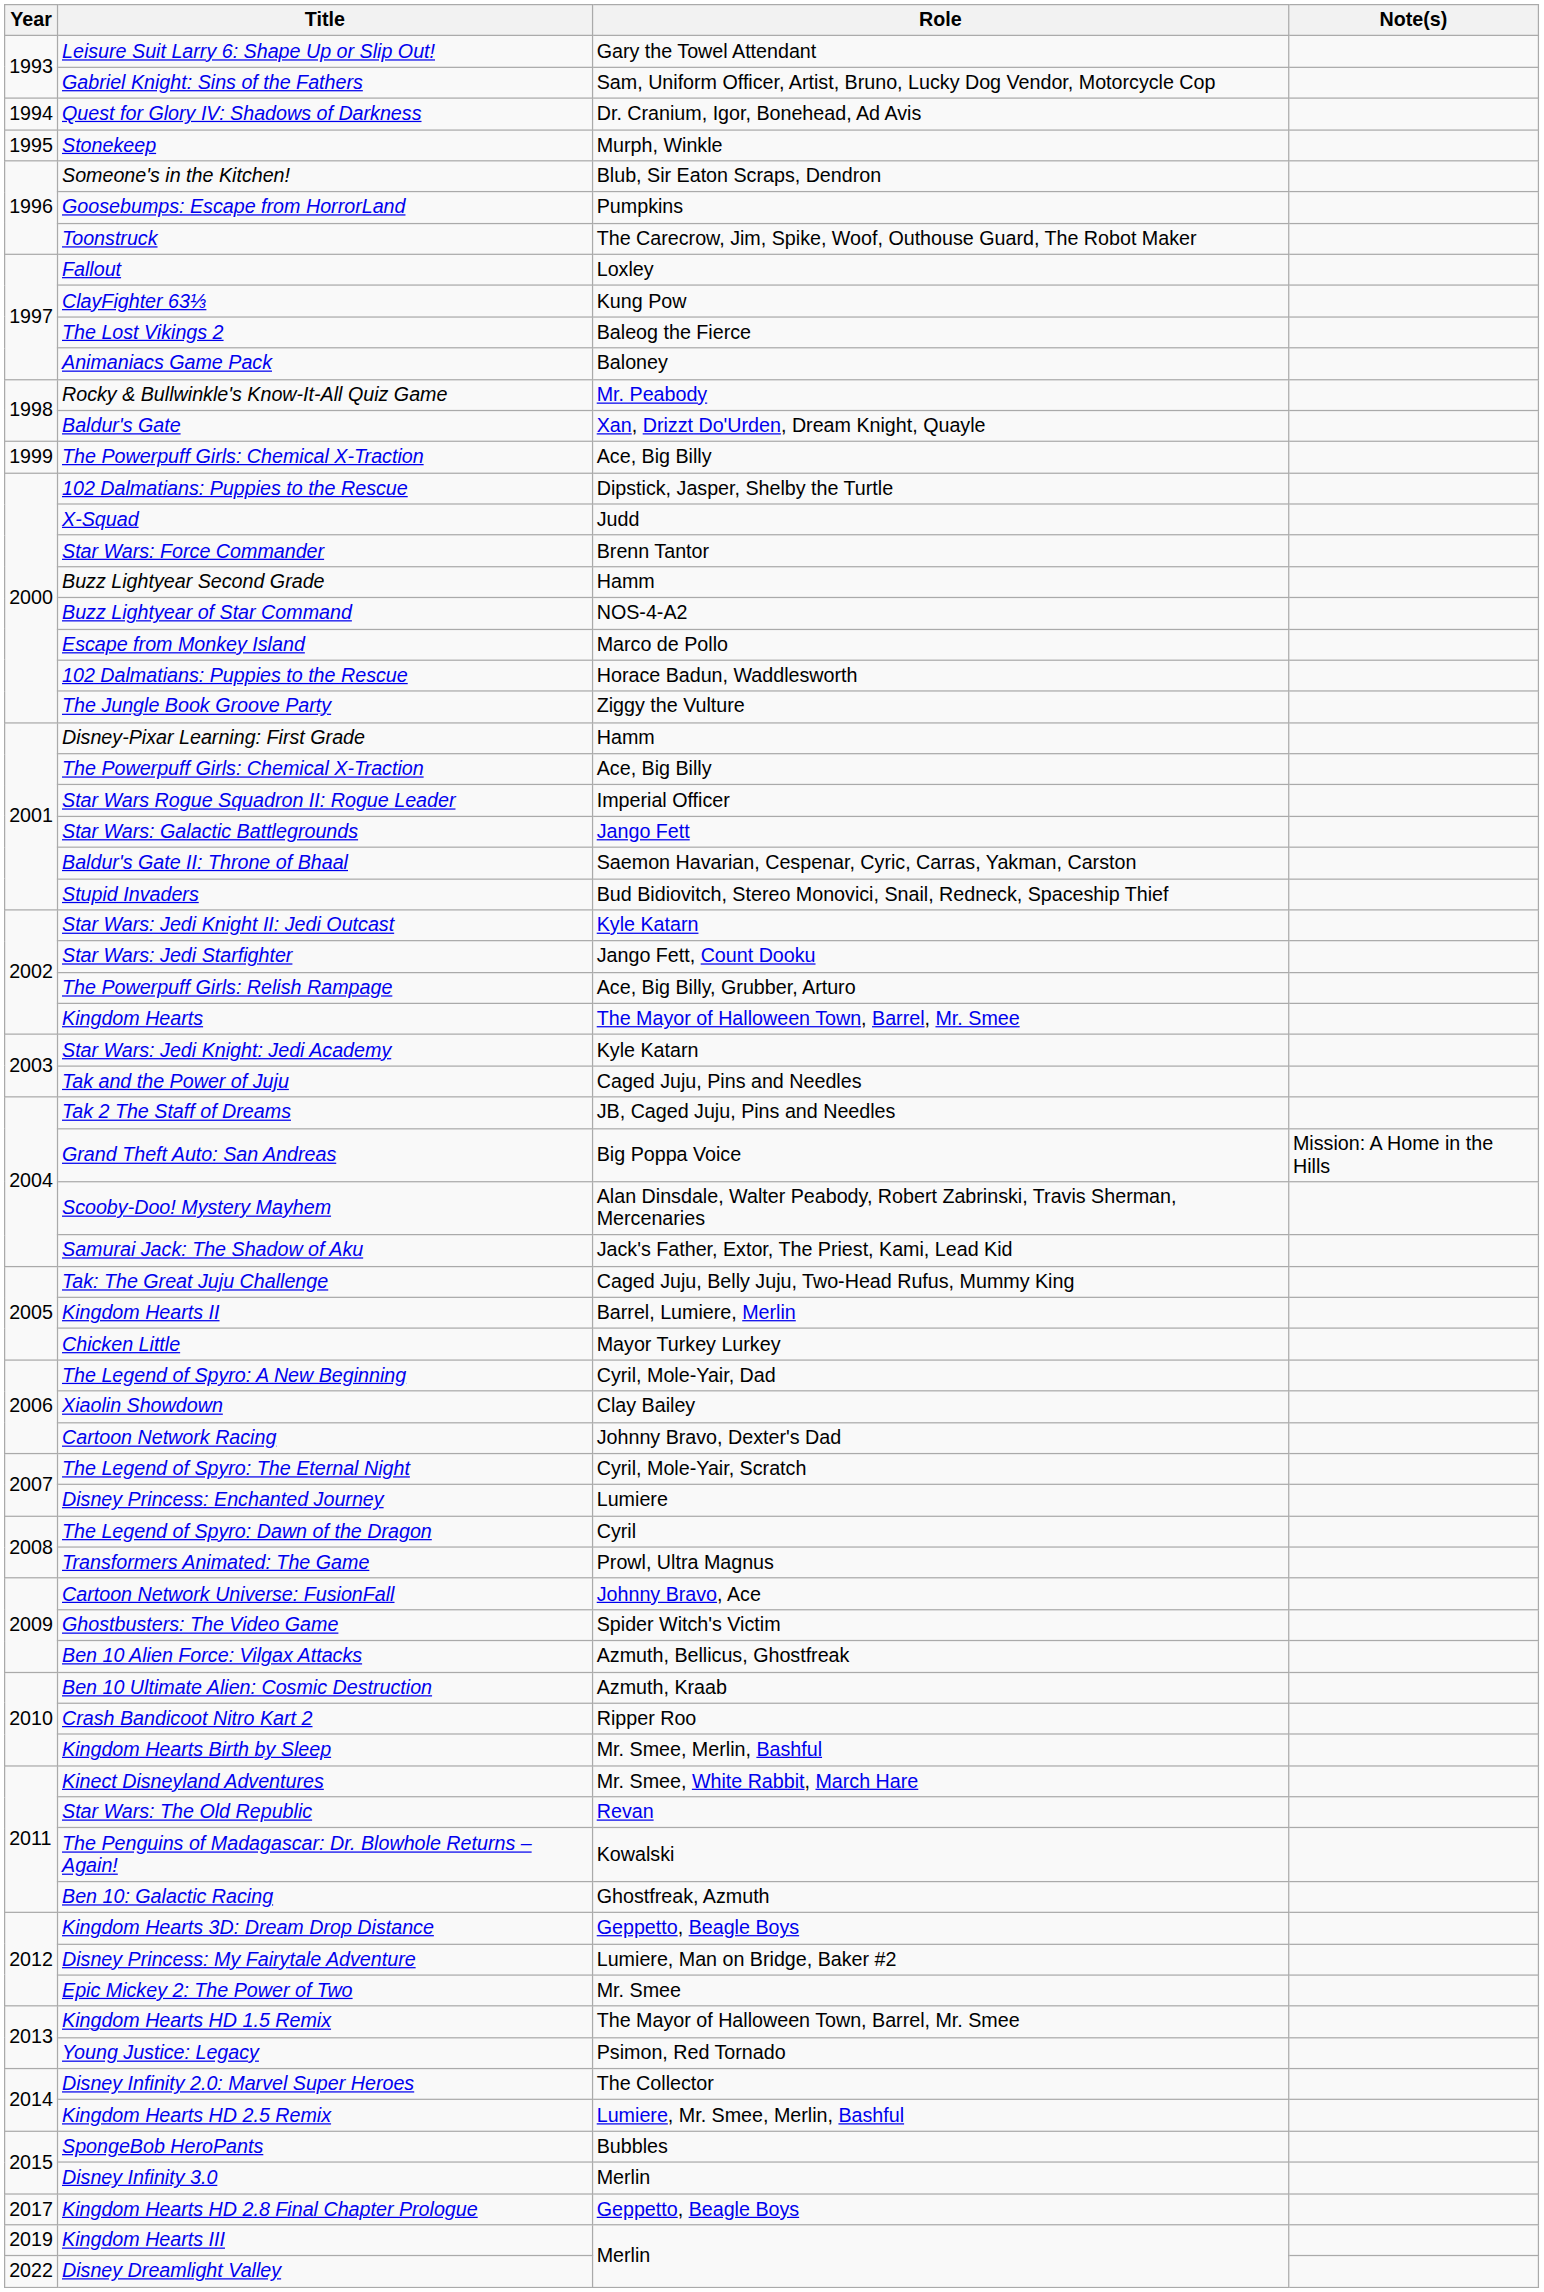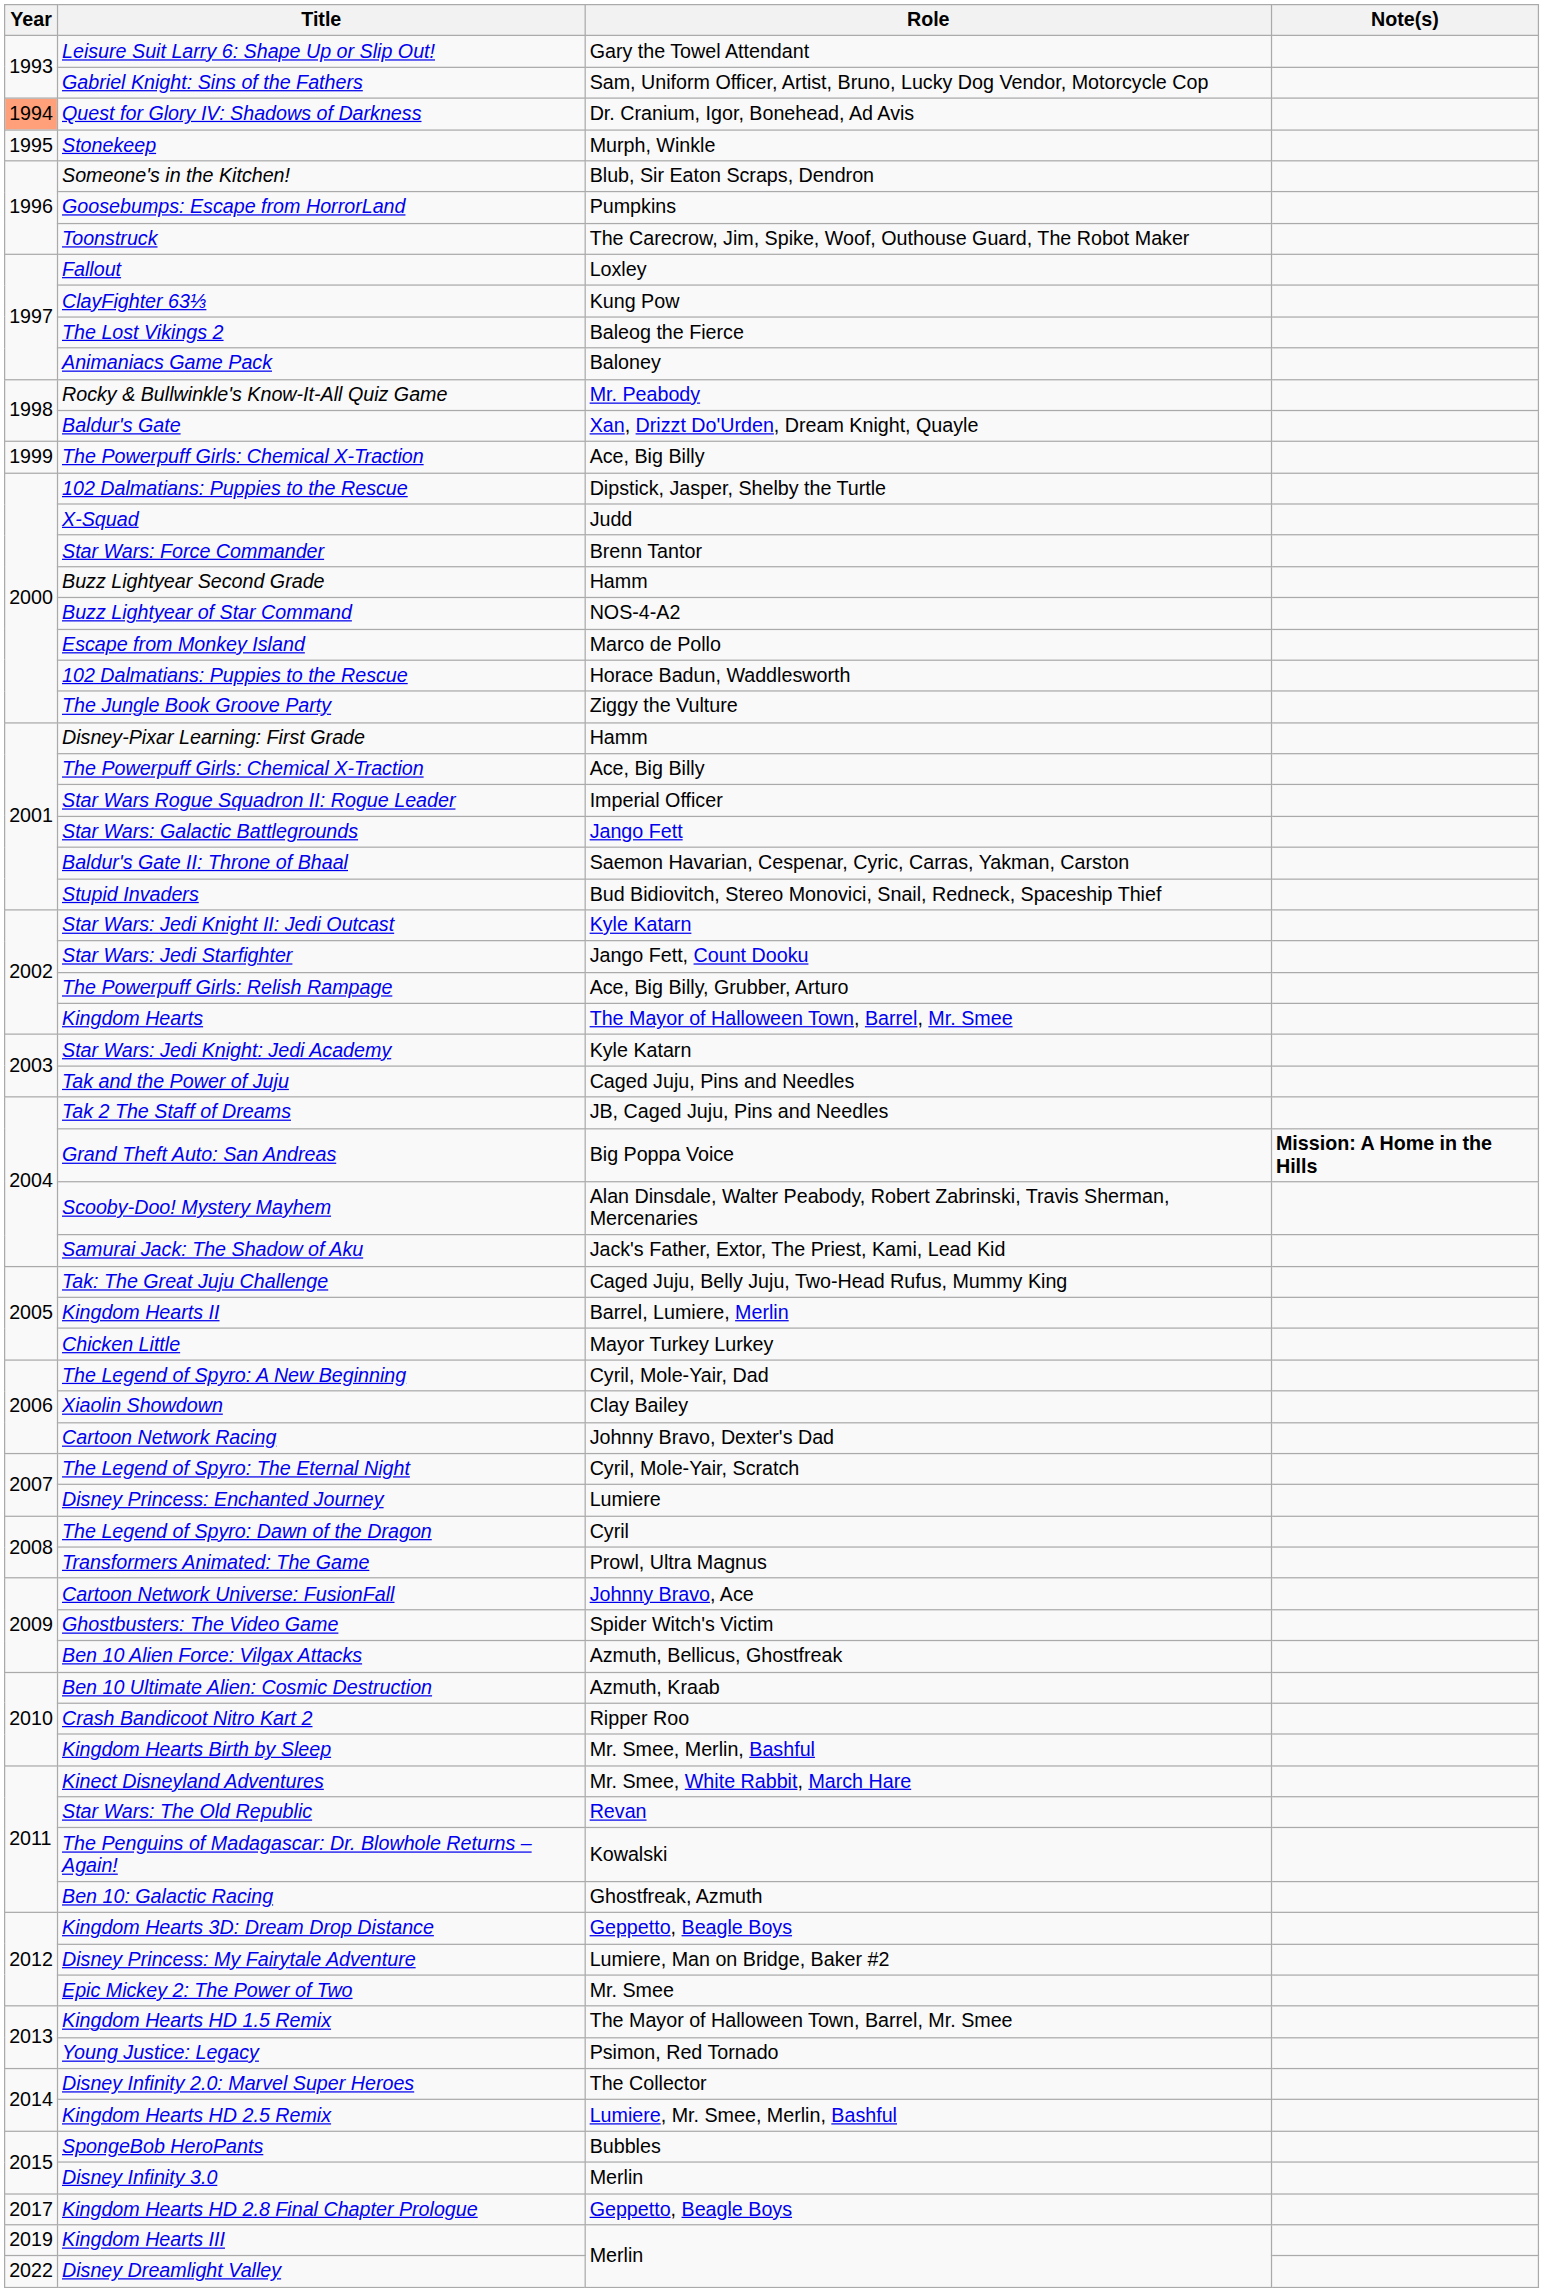(31, 113) no background -> (31, 113) lightsalmon background
(1393, 1154) normal -> (1384, 1154) bold
